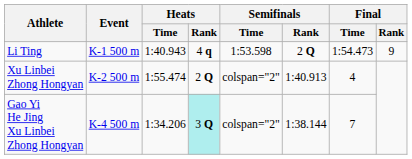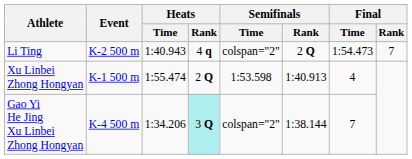(114, 51) K-1 500 m -> (114, 51) K-2 500 m
(251, 51) 1:53.598 -> (251, 51) colspan="2"
(391, 51) 9 -> (391, 51) 7
(114, 78) K-2 500 m -> (114, 78) K-1 500 m
(251, 78) colspan="2" -> (251, 78) 1:53.598
